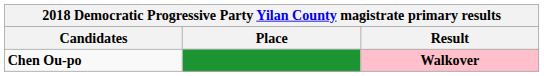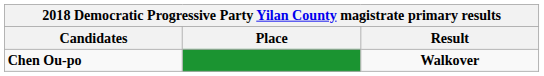(450, 60) pink background -> (450, 60) no background
